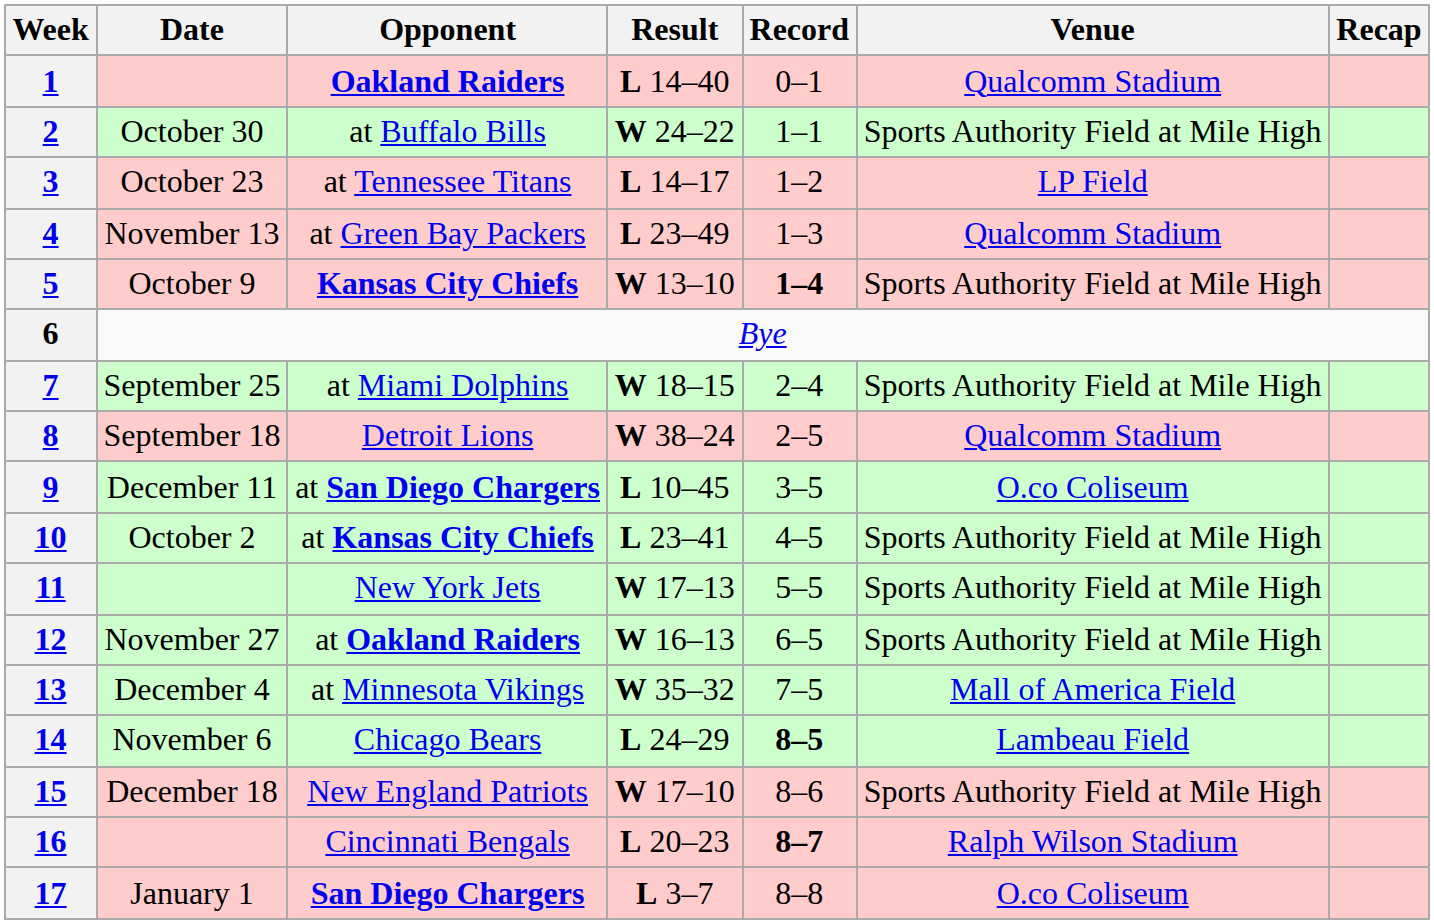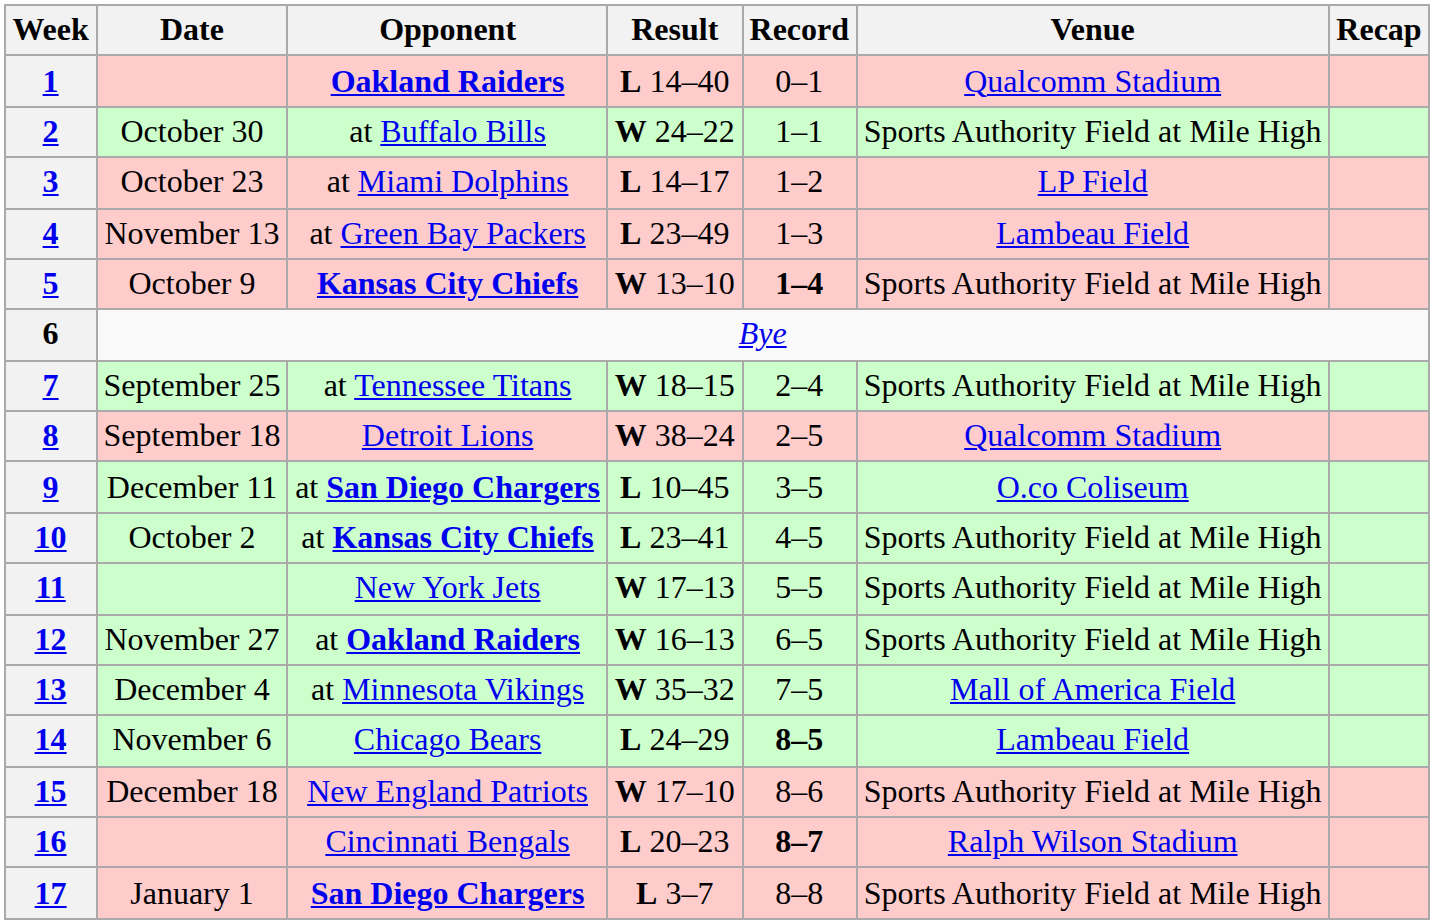(448, 182) at Tennessee Titans -> (448, 182) at Miami Dolphins
(1093, 232) Qualcomm Stadium -> (1093, 232) Lambeau Field
(448, 385) at Miami Dolphins -> (448, 385) at Tennessee Titans
(1093, 892) O.co Coliseum -> (1093, 892) Sports Authority Field at Mile High
